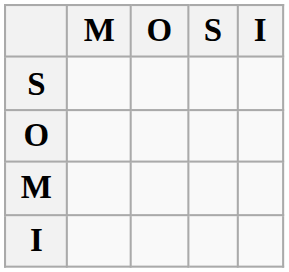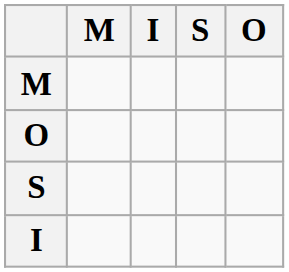columns swapped: (159, 30) <-> (260, 30)
(36, 82) S -> (36, 82) M
(36, 187) M -> (36, 187) S
